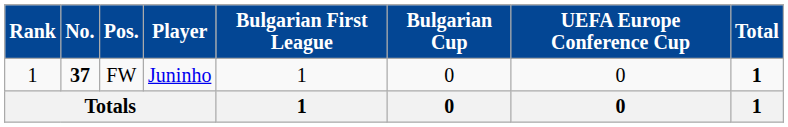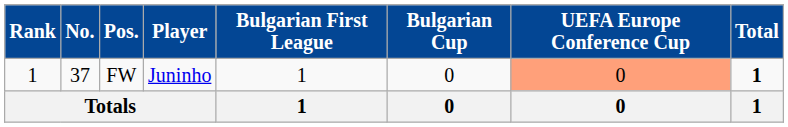(80, 74) bold -> (80, 74) normal
(621, 74) no background -> (621, 74) lightsalmon background
